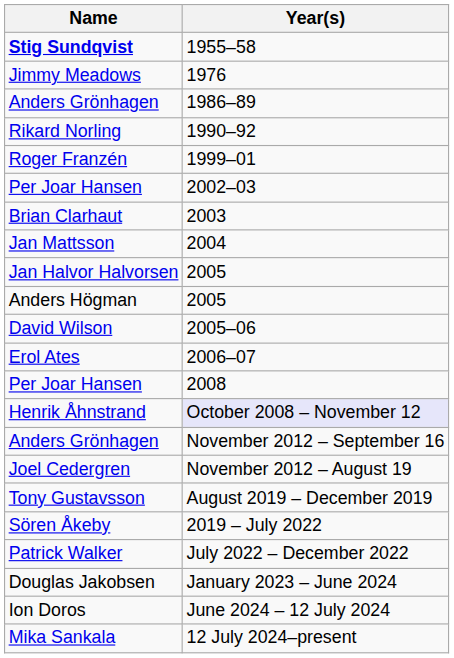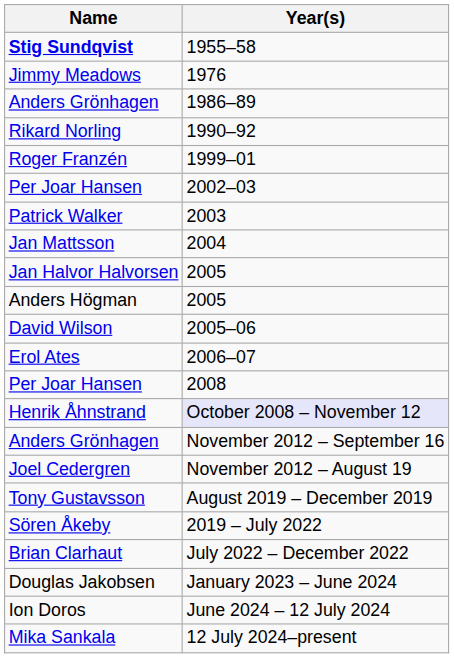(65, 215) Brian Clarhaut -> (66, 215) Patrick Walker
(66, 553) Patrick Walker -> (65, 553) Brian Clarhaut
